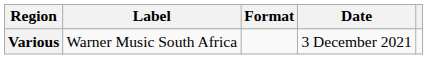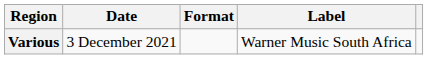columns swapped: (357, 16) <-> (152, 16)
